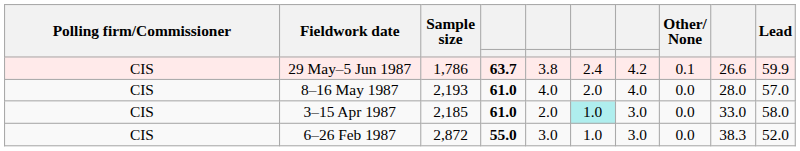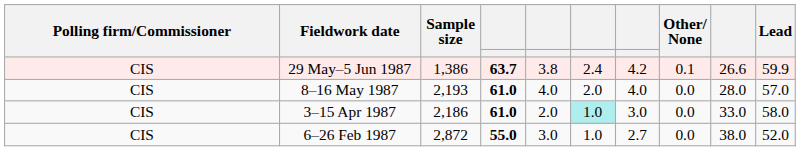(451, 68) 1,786 -> (451, 68) 1,386
(451, 113) 2,185 -> (451, 113) 2,186
(637, 135) 3.0 -> (637, 135) 2.7
(733, 135) 38.3 -> (733, 135) 38.0
